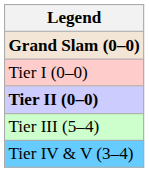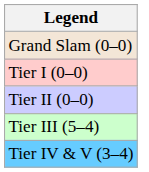(74, 45) bold -> (70, 45) normal
(53, 99) bold -> (51, 99) normal
